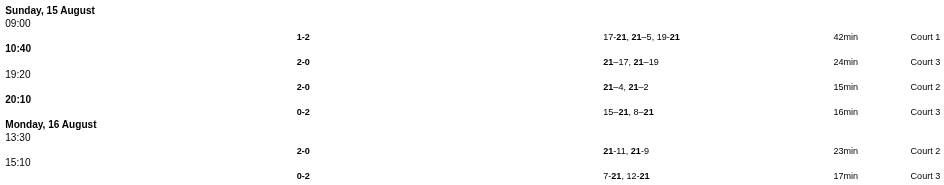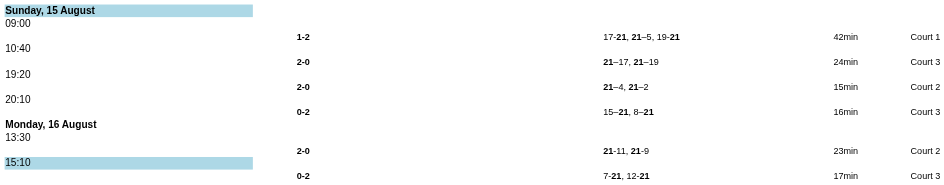(50, 11) no background -> (50, 11) lightblue background
(18, 49) bold -> (18, 49) normal
(18, 99) bold -> (18, 99) normal
(18, 163) no background -> (18, 163) lightblue background
